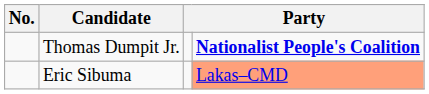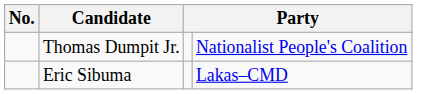(308, 46) bold -> (302, 46) normal
(242, 74) lightsalmon background -> (242, 74) no background
